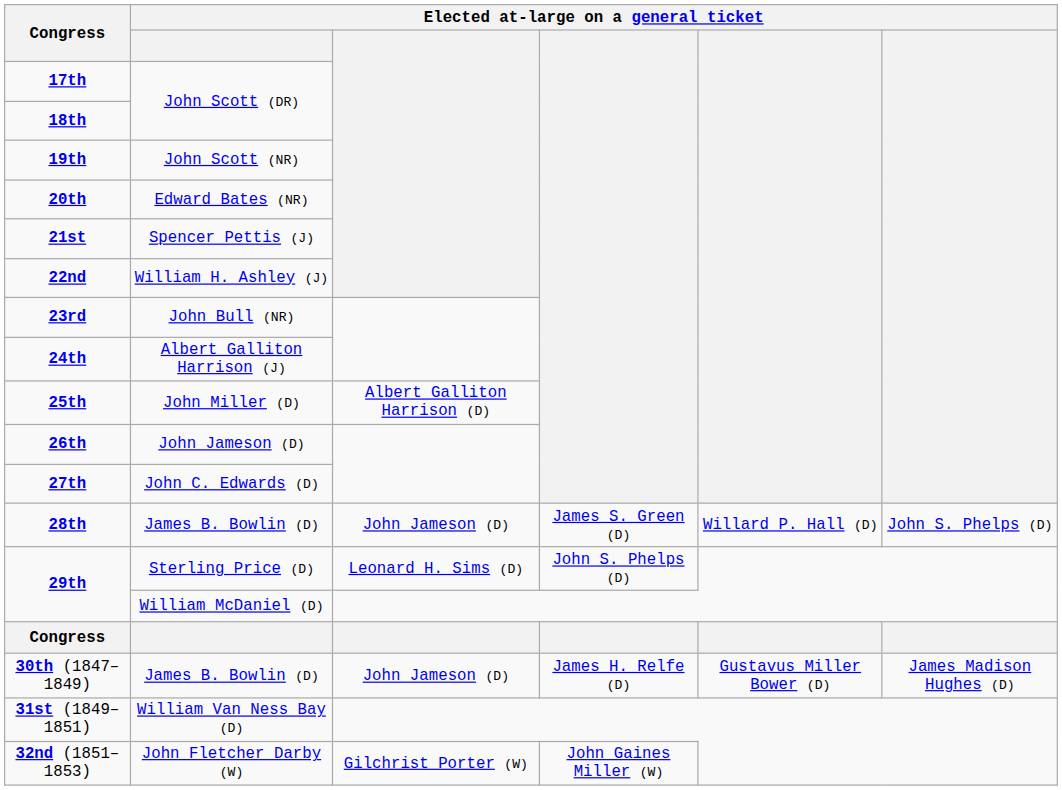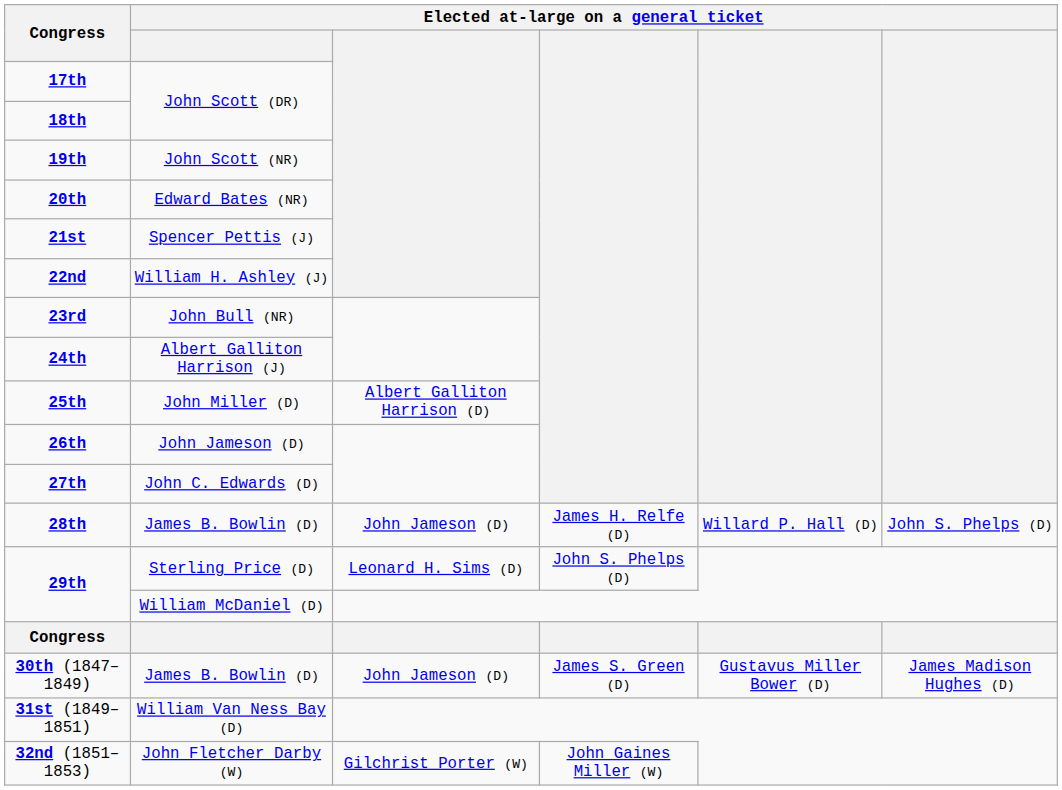(618, 524) James S. Green (D) -> (618, 524) James H. Relfe (D)
(618, 675) James H. Relfe (D) -> (618, 675) James S. Green (D)
